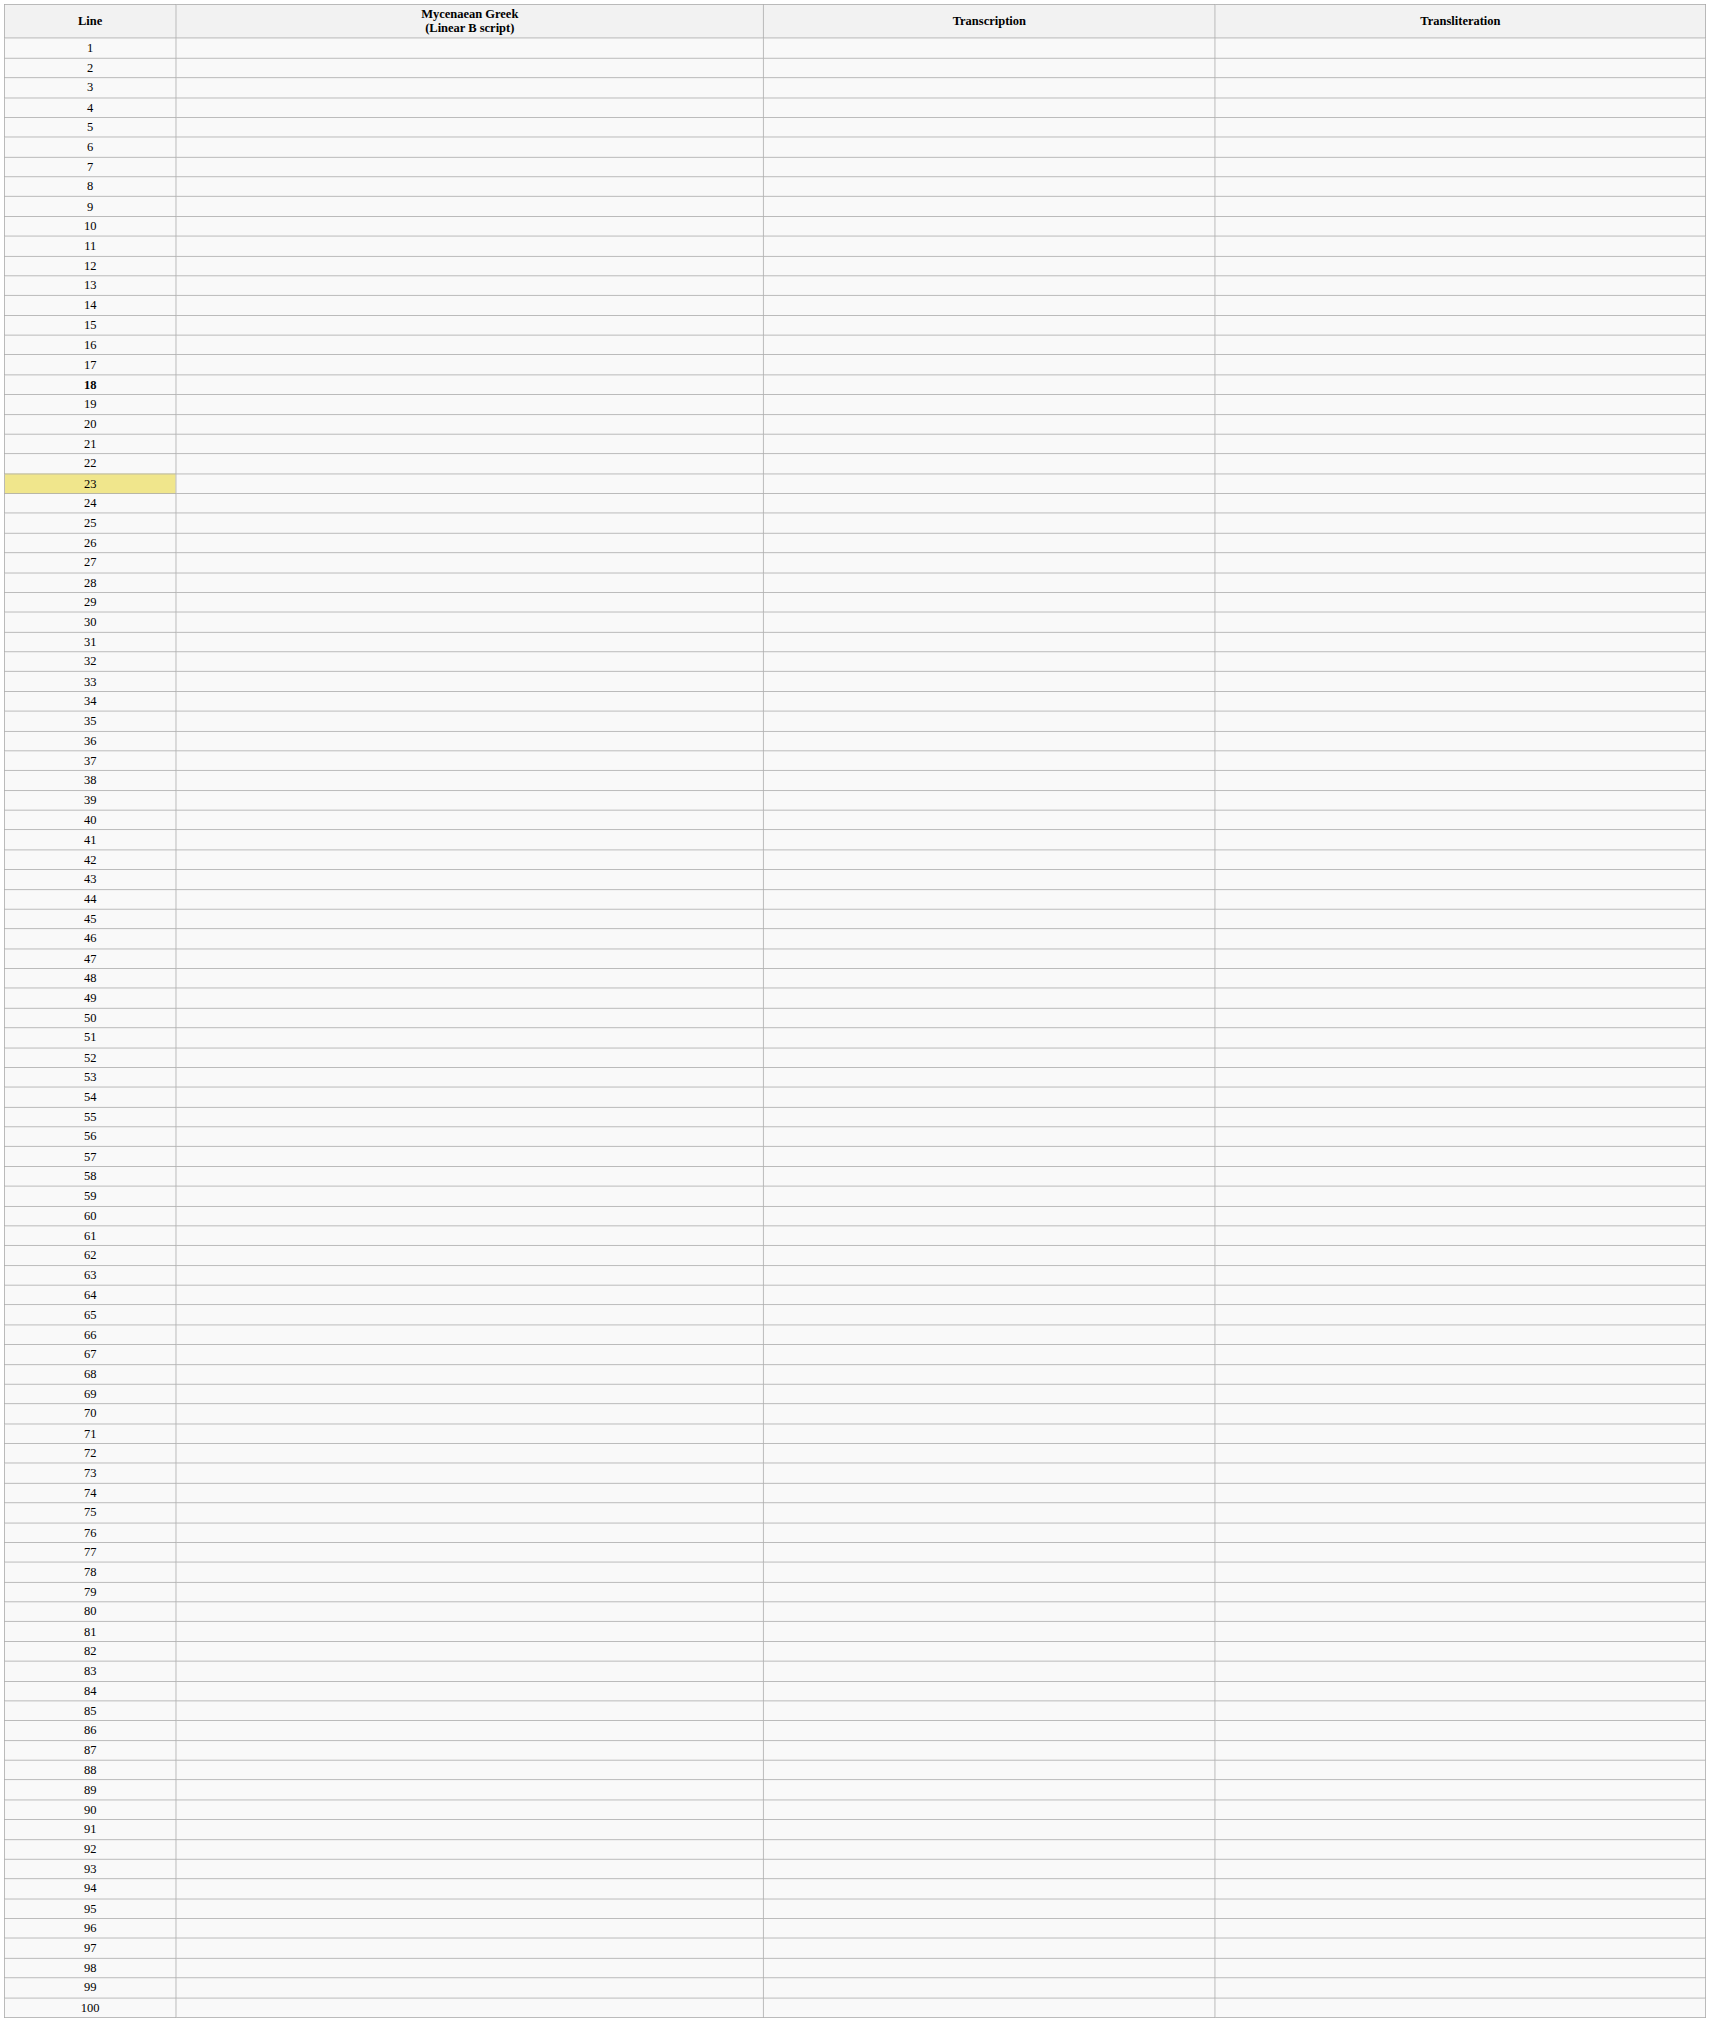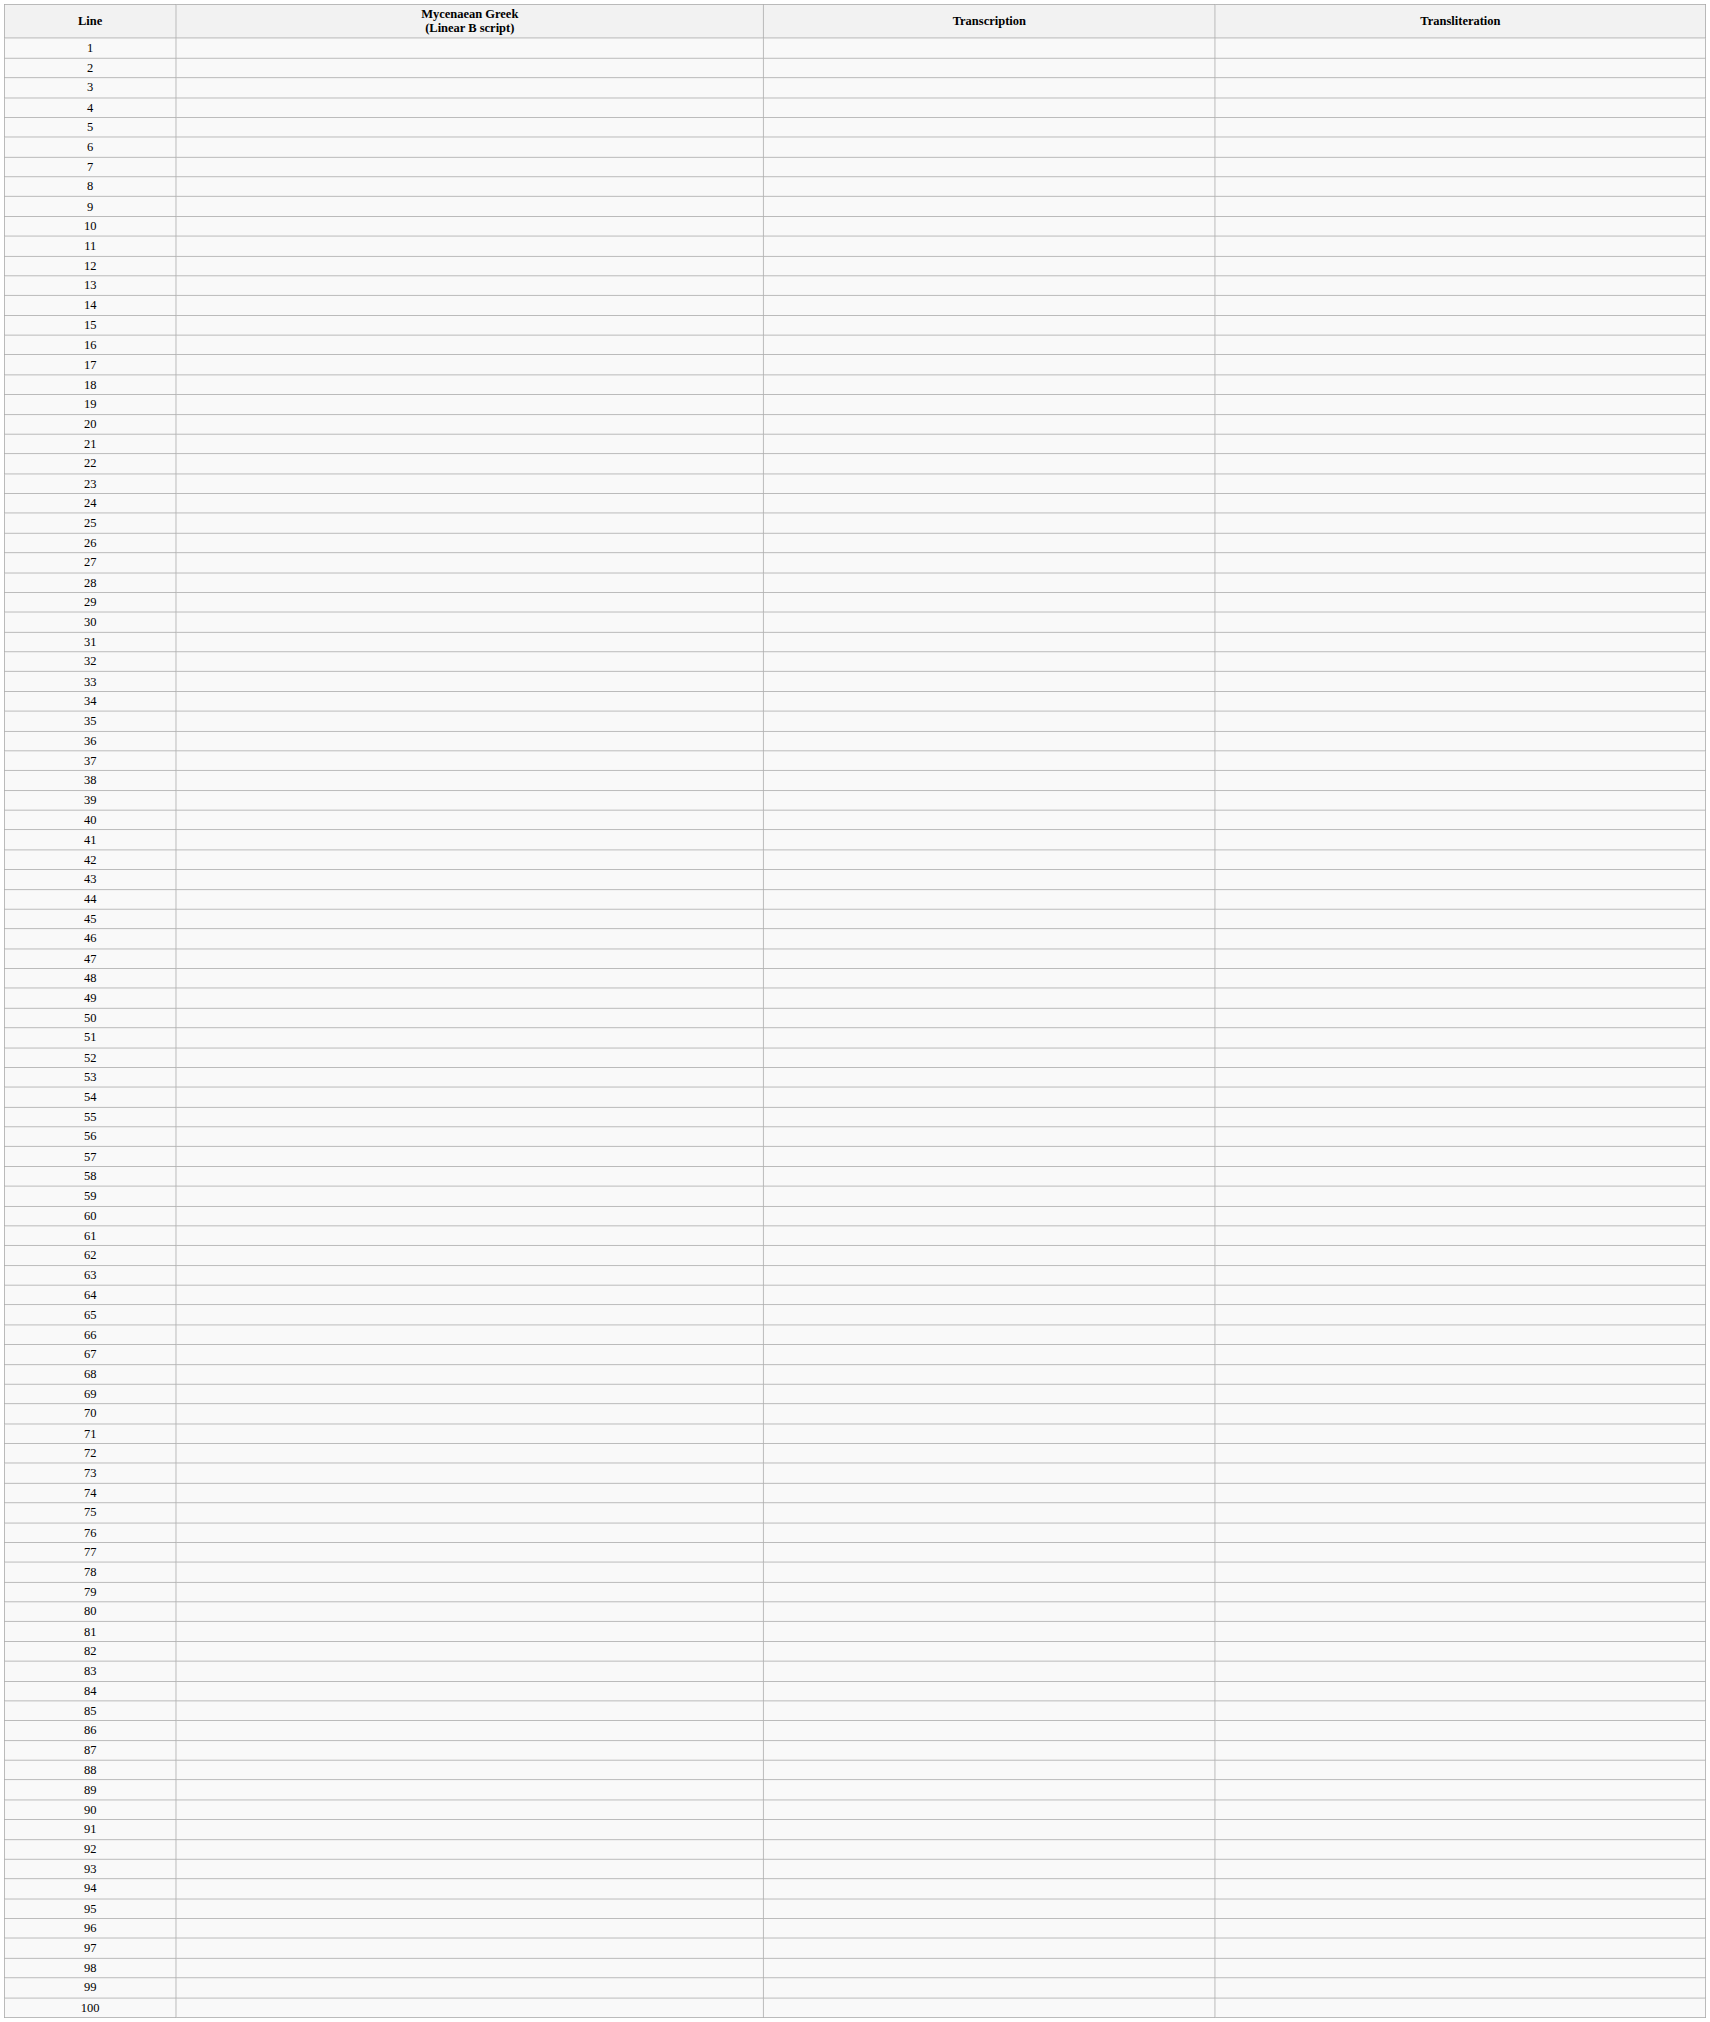(90, 384) bold -> (90, 384) normal
(90, 483) khaki background -> (90, 483) no background
